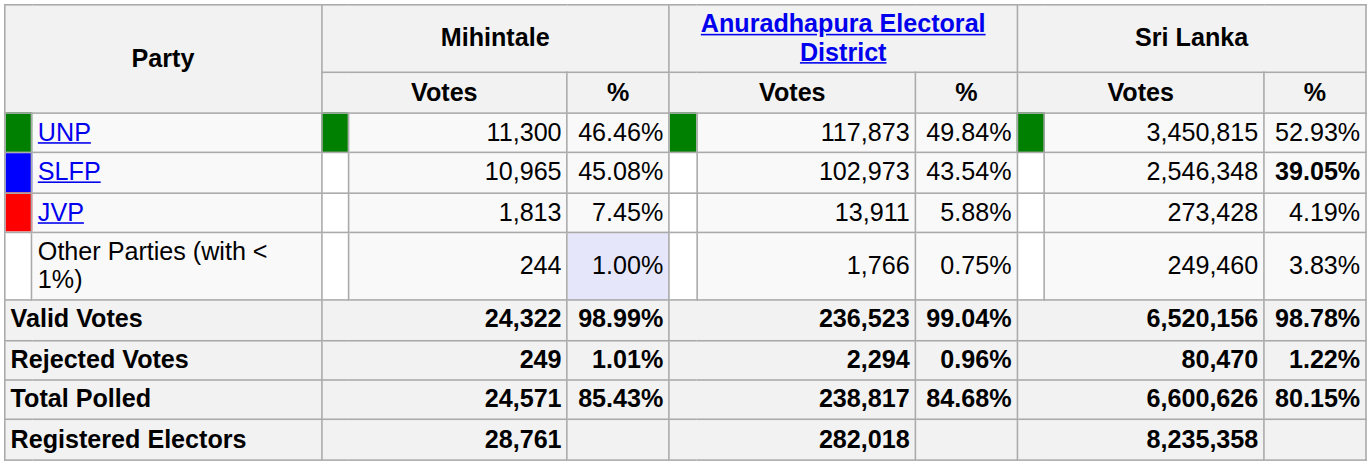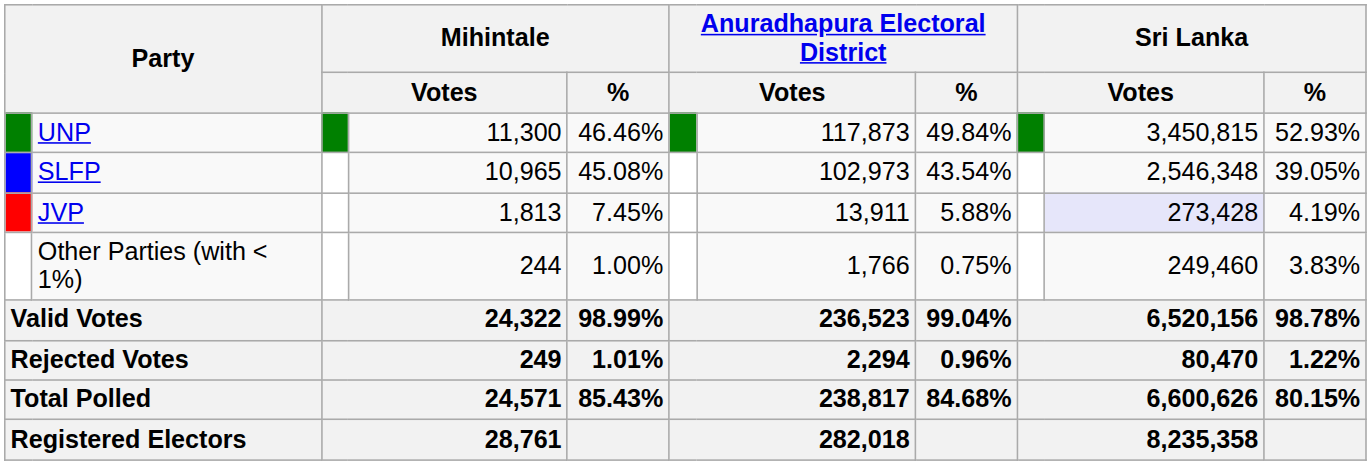(1318, 172) bold -> (1318, 172) normal
(1213, 212) no background -> (1213, 212) lavender background
(628, 266) lavender background -> (628, 266) no background
